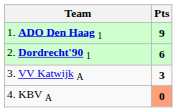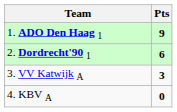(162, 96) lightsalmon background -> (162, 96) no background
